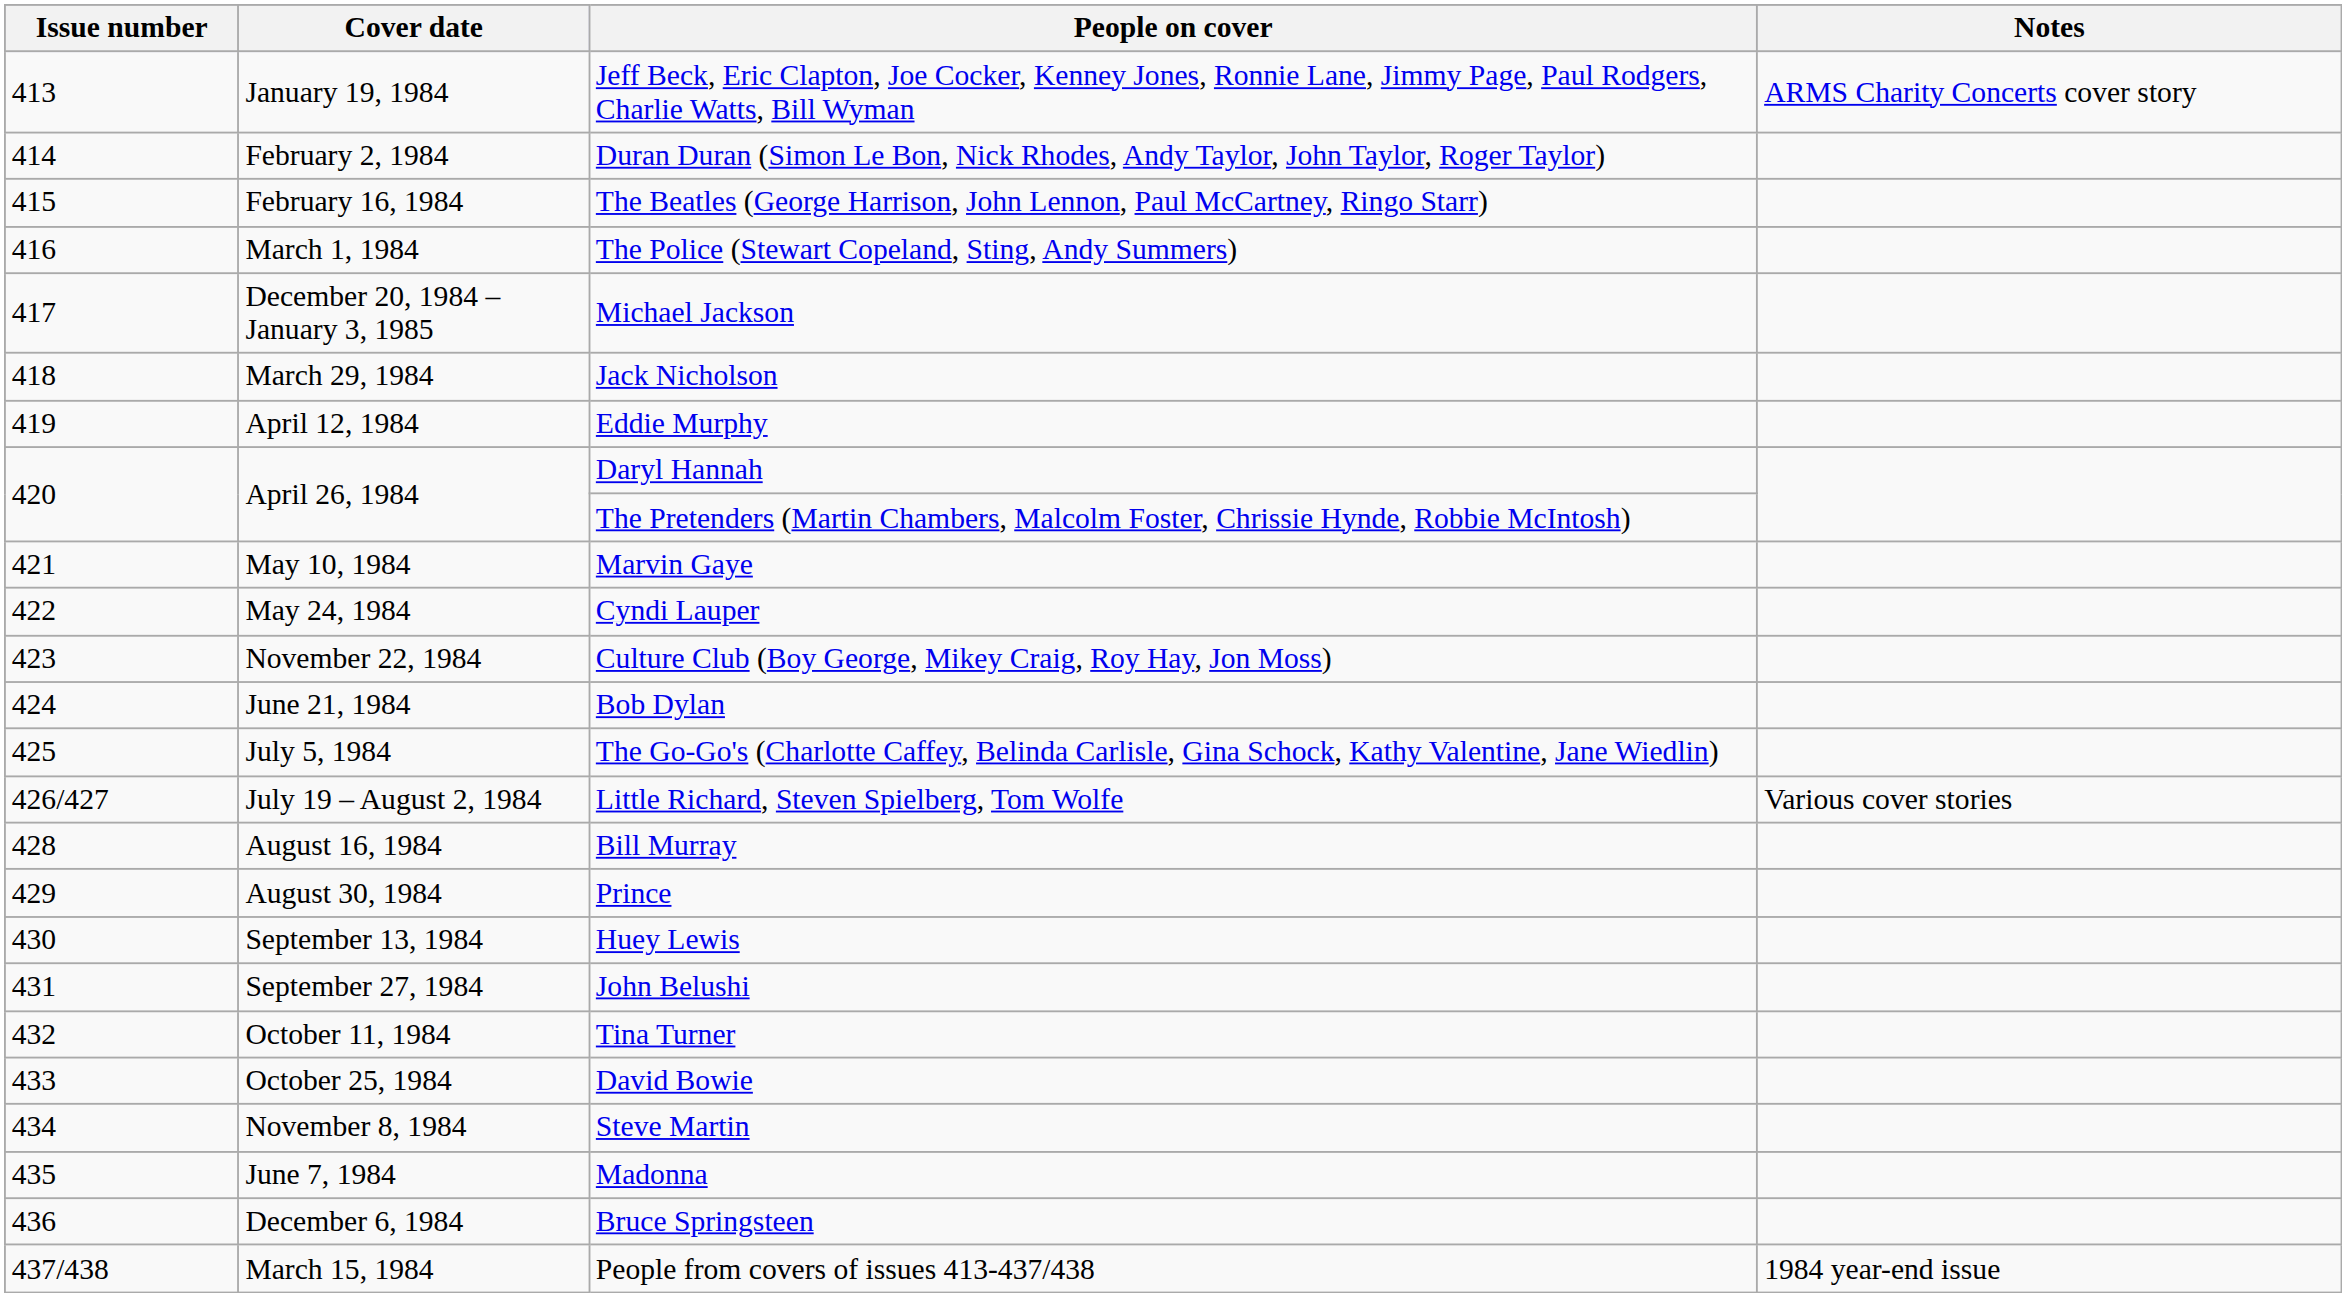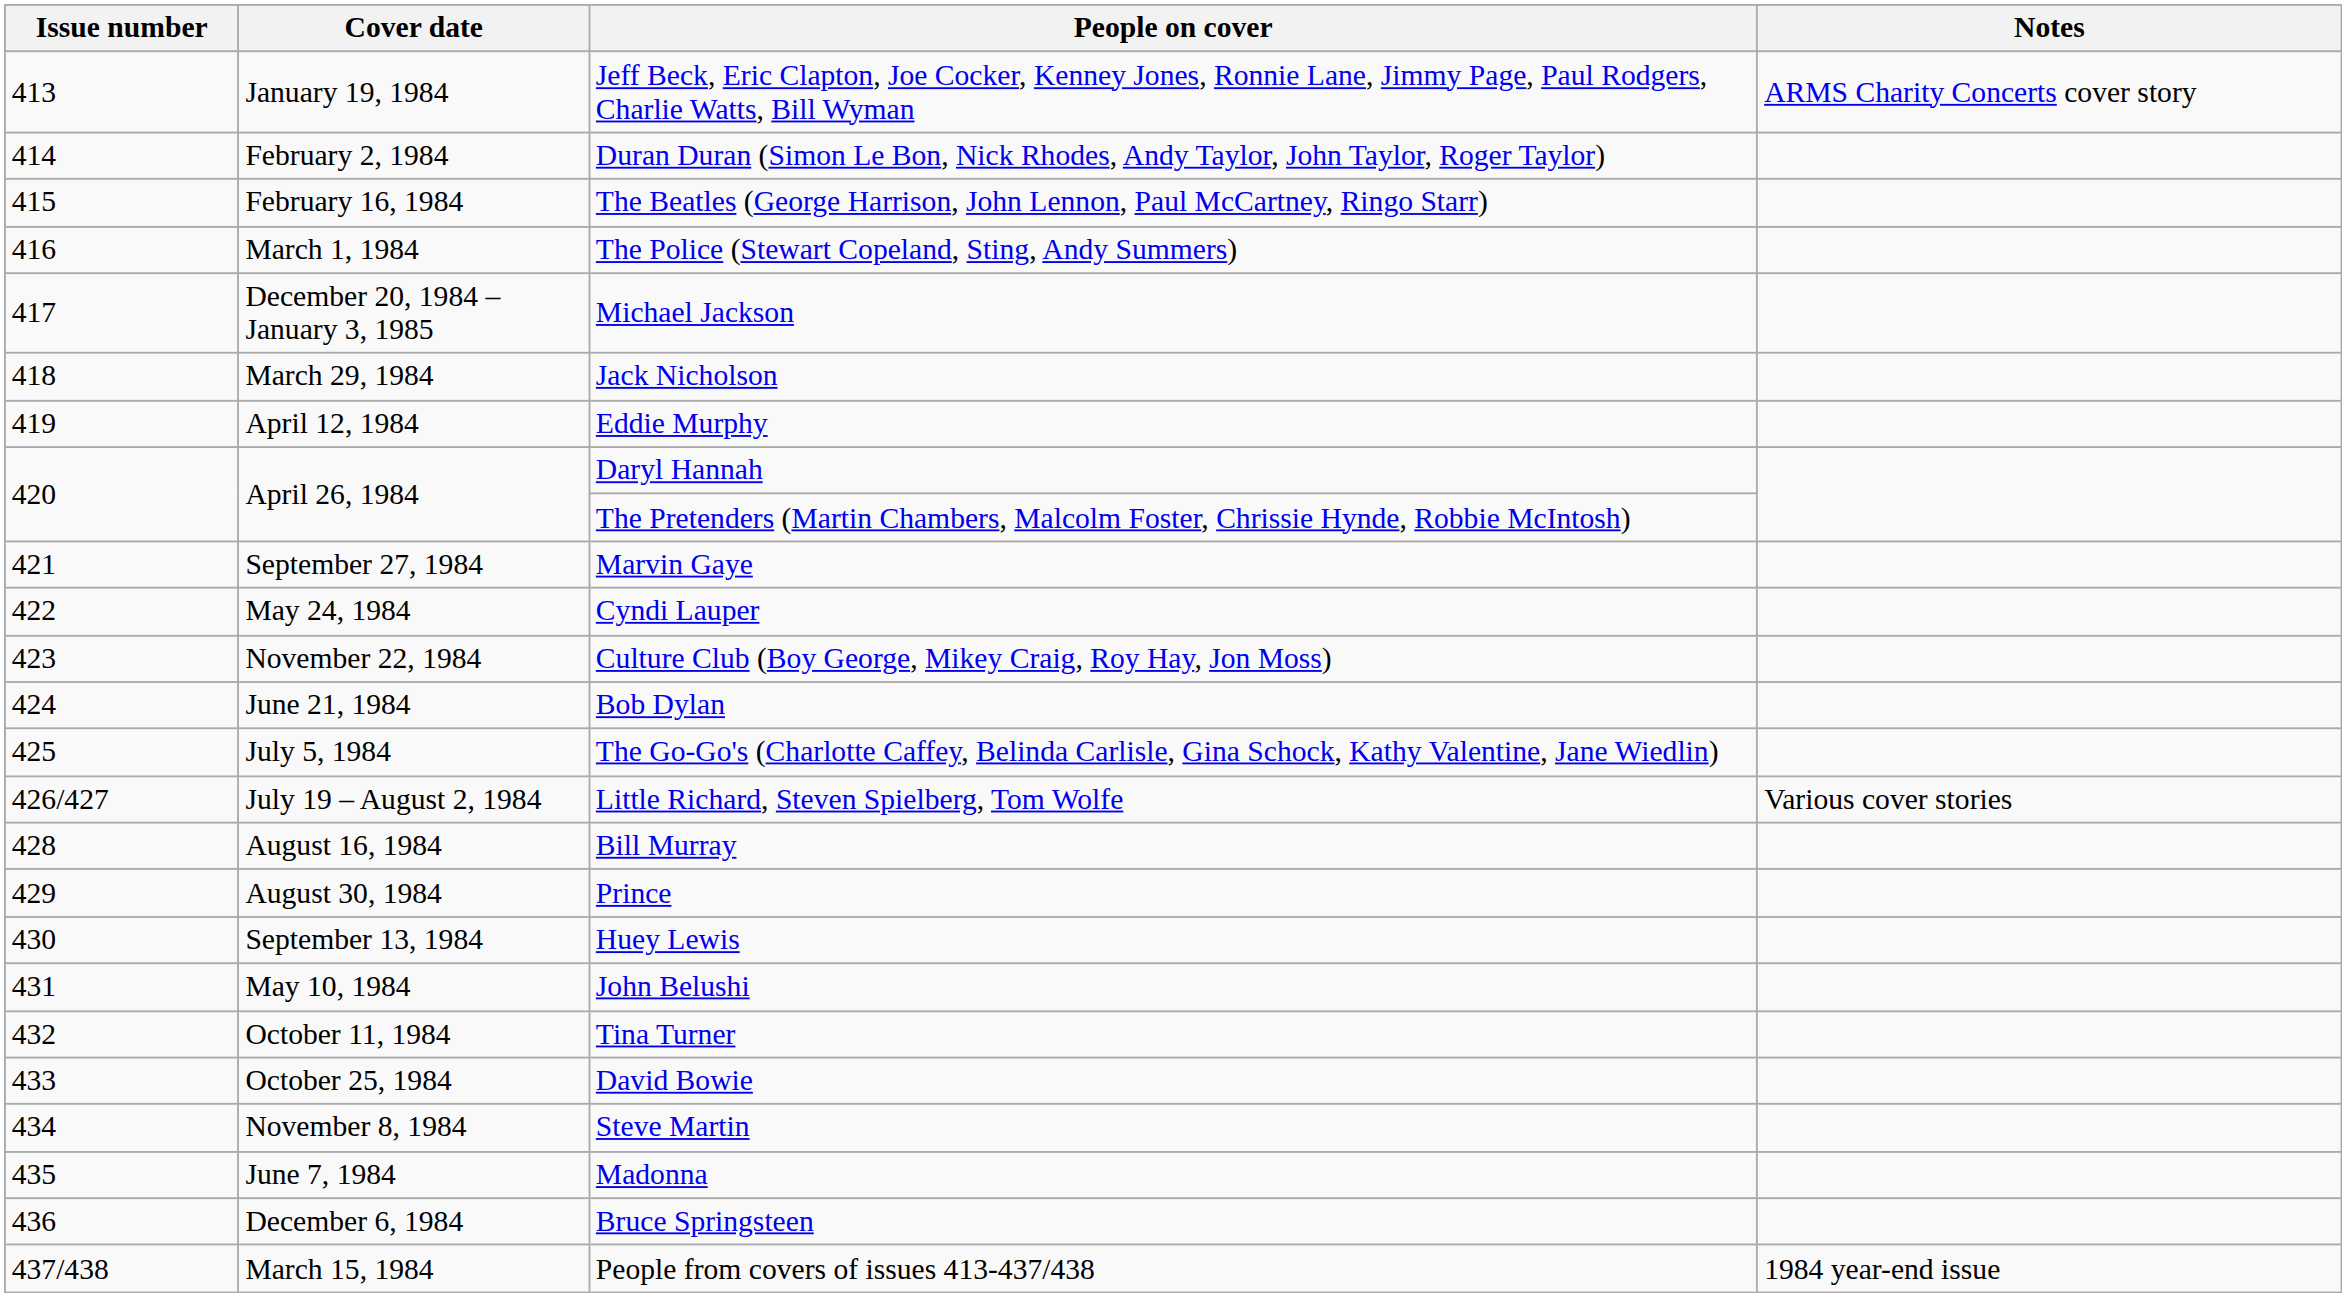(328, 564) May 10, 1984 -> (364, 564) September 27, 1984
(364, 986) September 27, 1984 -> (328, 986) May 10, 1984
